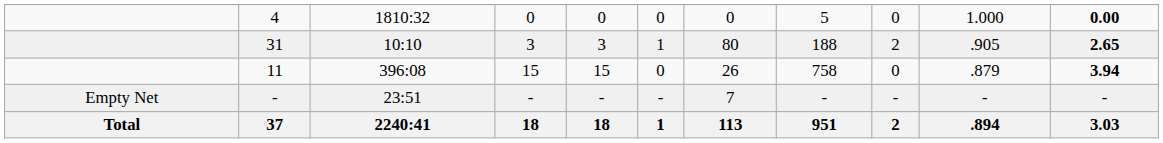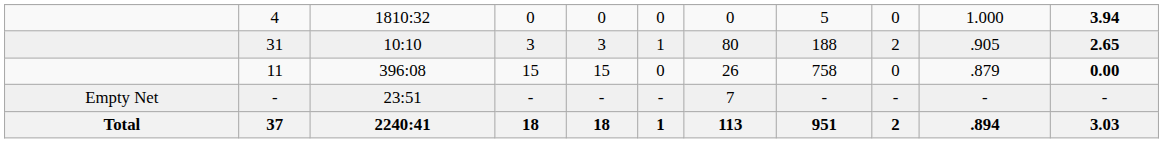(1105, 17) 0.00 -> (1105, 17) 3.94
(1105, 71) 3.94 -> (1105, 71) 0.00
